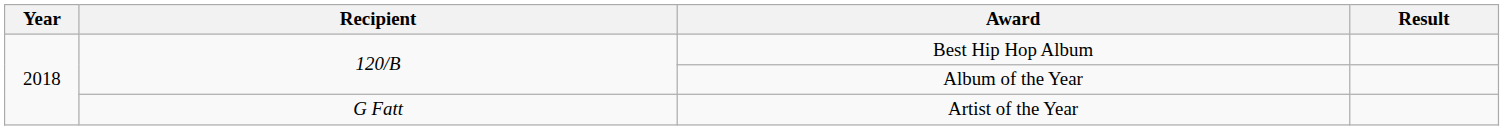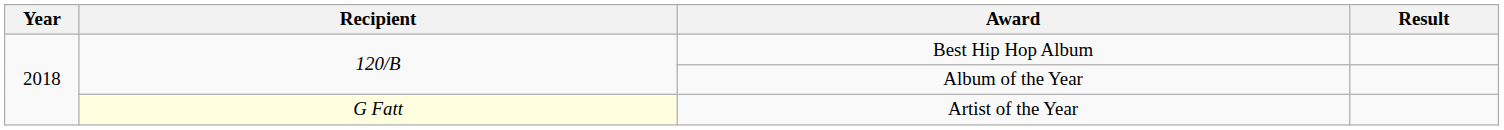(378, 109) no background -> (378, 109) lightyellow background
